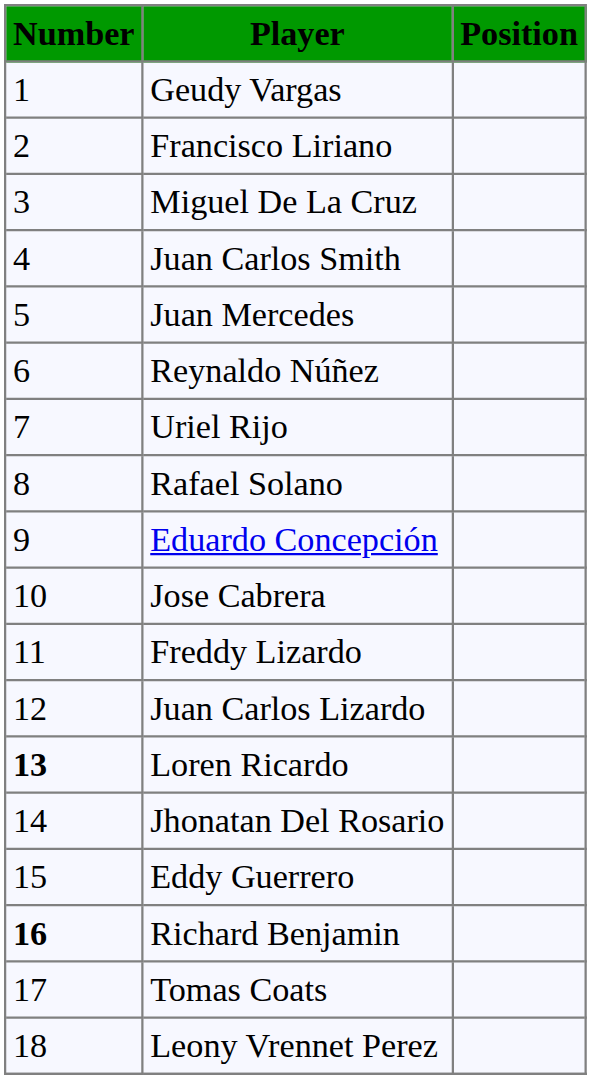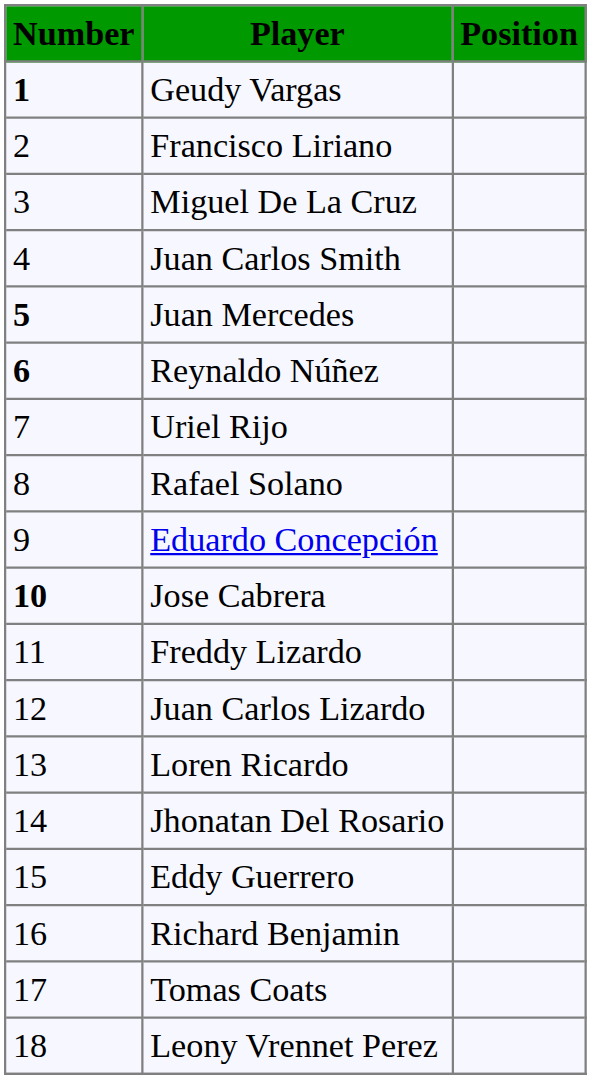(22, 88) normal -> (22, 88) bold
(22, 313) normal -> (22, 313) bold
(22, 370) normal -> (22, 370) bold
(30, 595) normal -> (30, 595) bold
(30, 763) bold -> (30, 763) normal
(30, 932) bold -> (30, 932) normal
